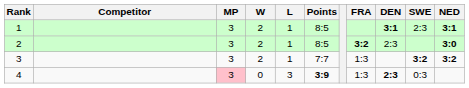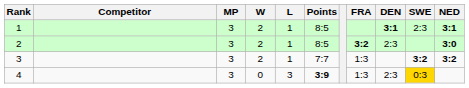(231, 75) pink background -> (231, 75) no background
(391, 75) bold -> (391, 75) normal
(420, 75) no background -> (420, 75) gold background
